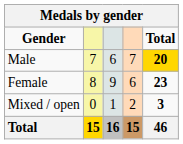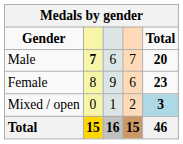(93, 60) normal -> (93, 60) bold
(161, 60) gold background -> (161, 60) no background
(161, 105) no background -> (161, 105) lightblue background
